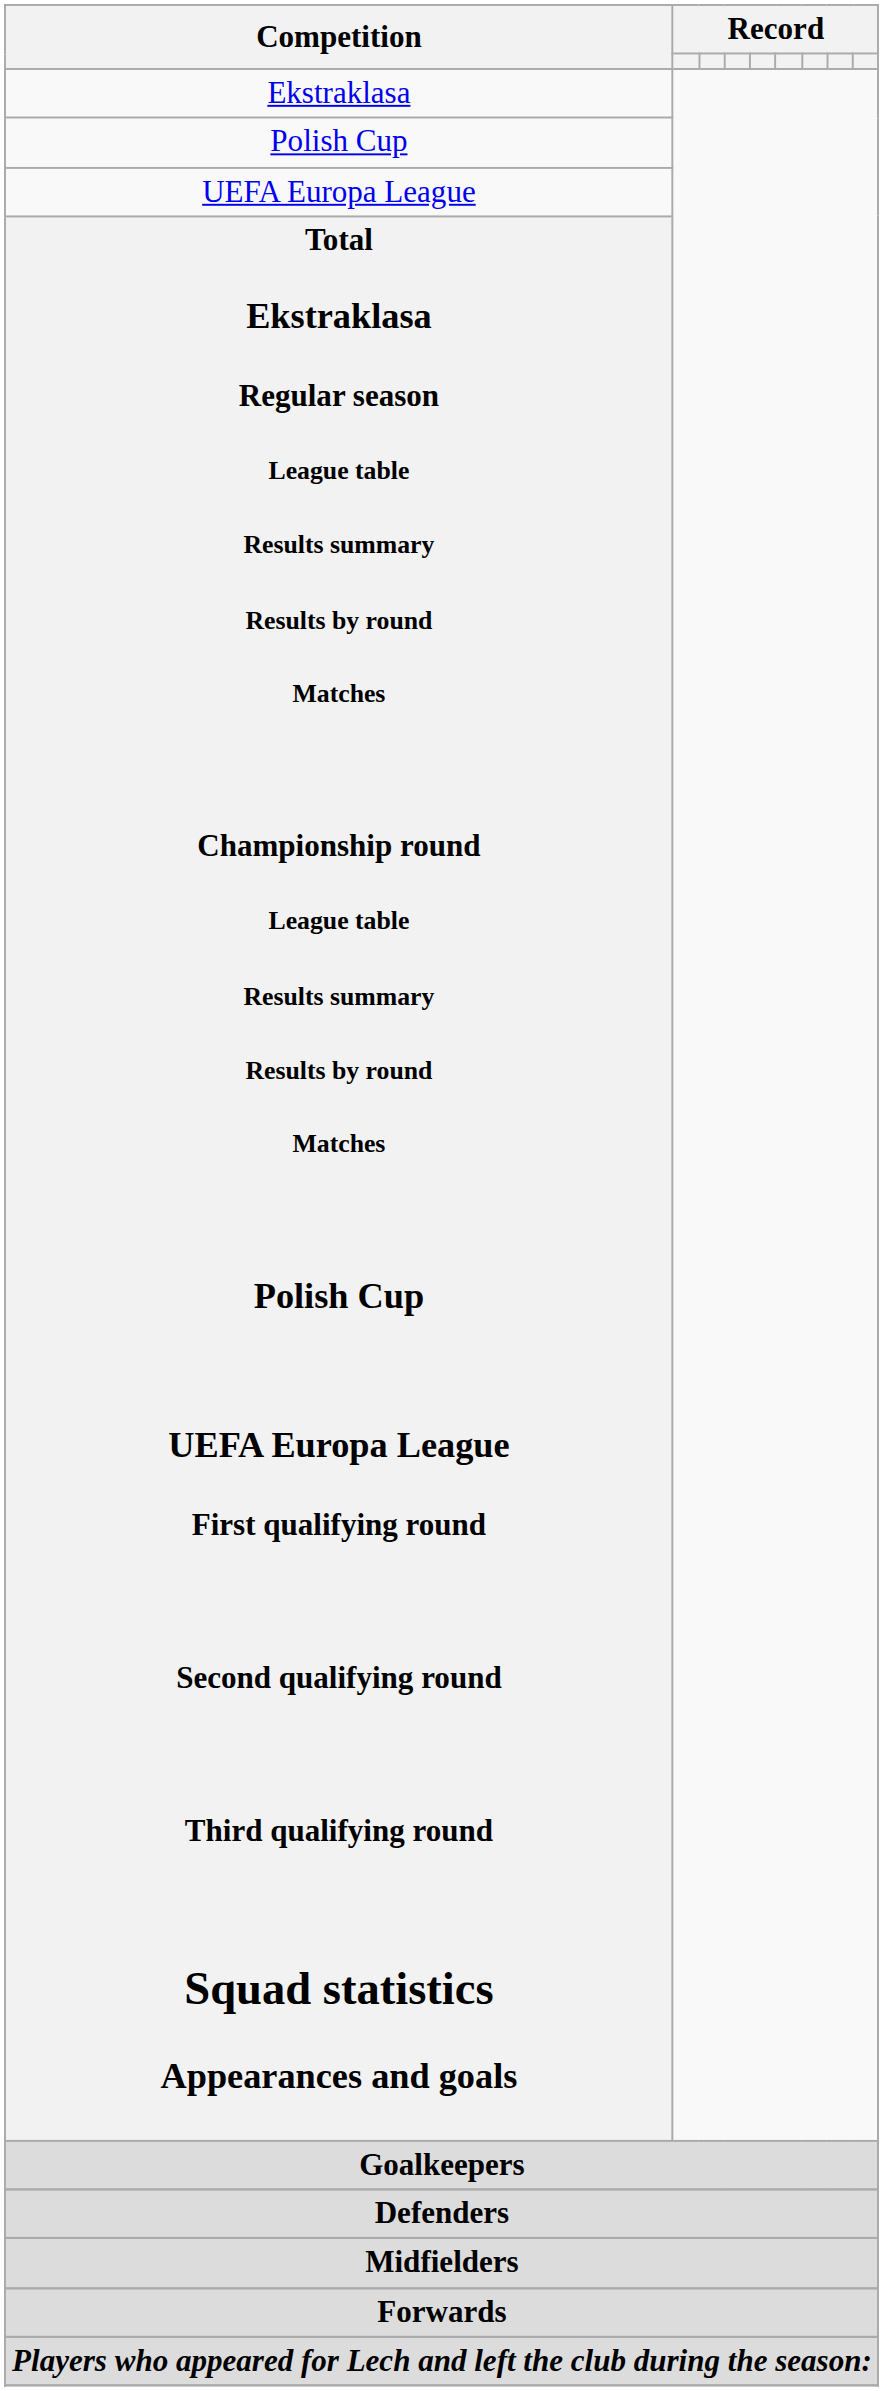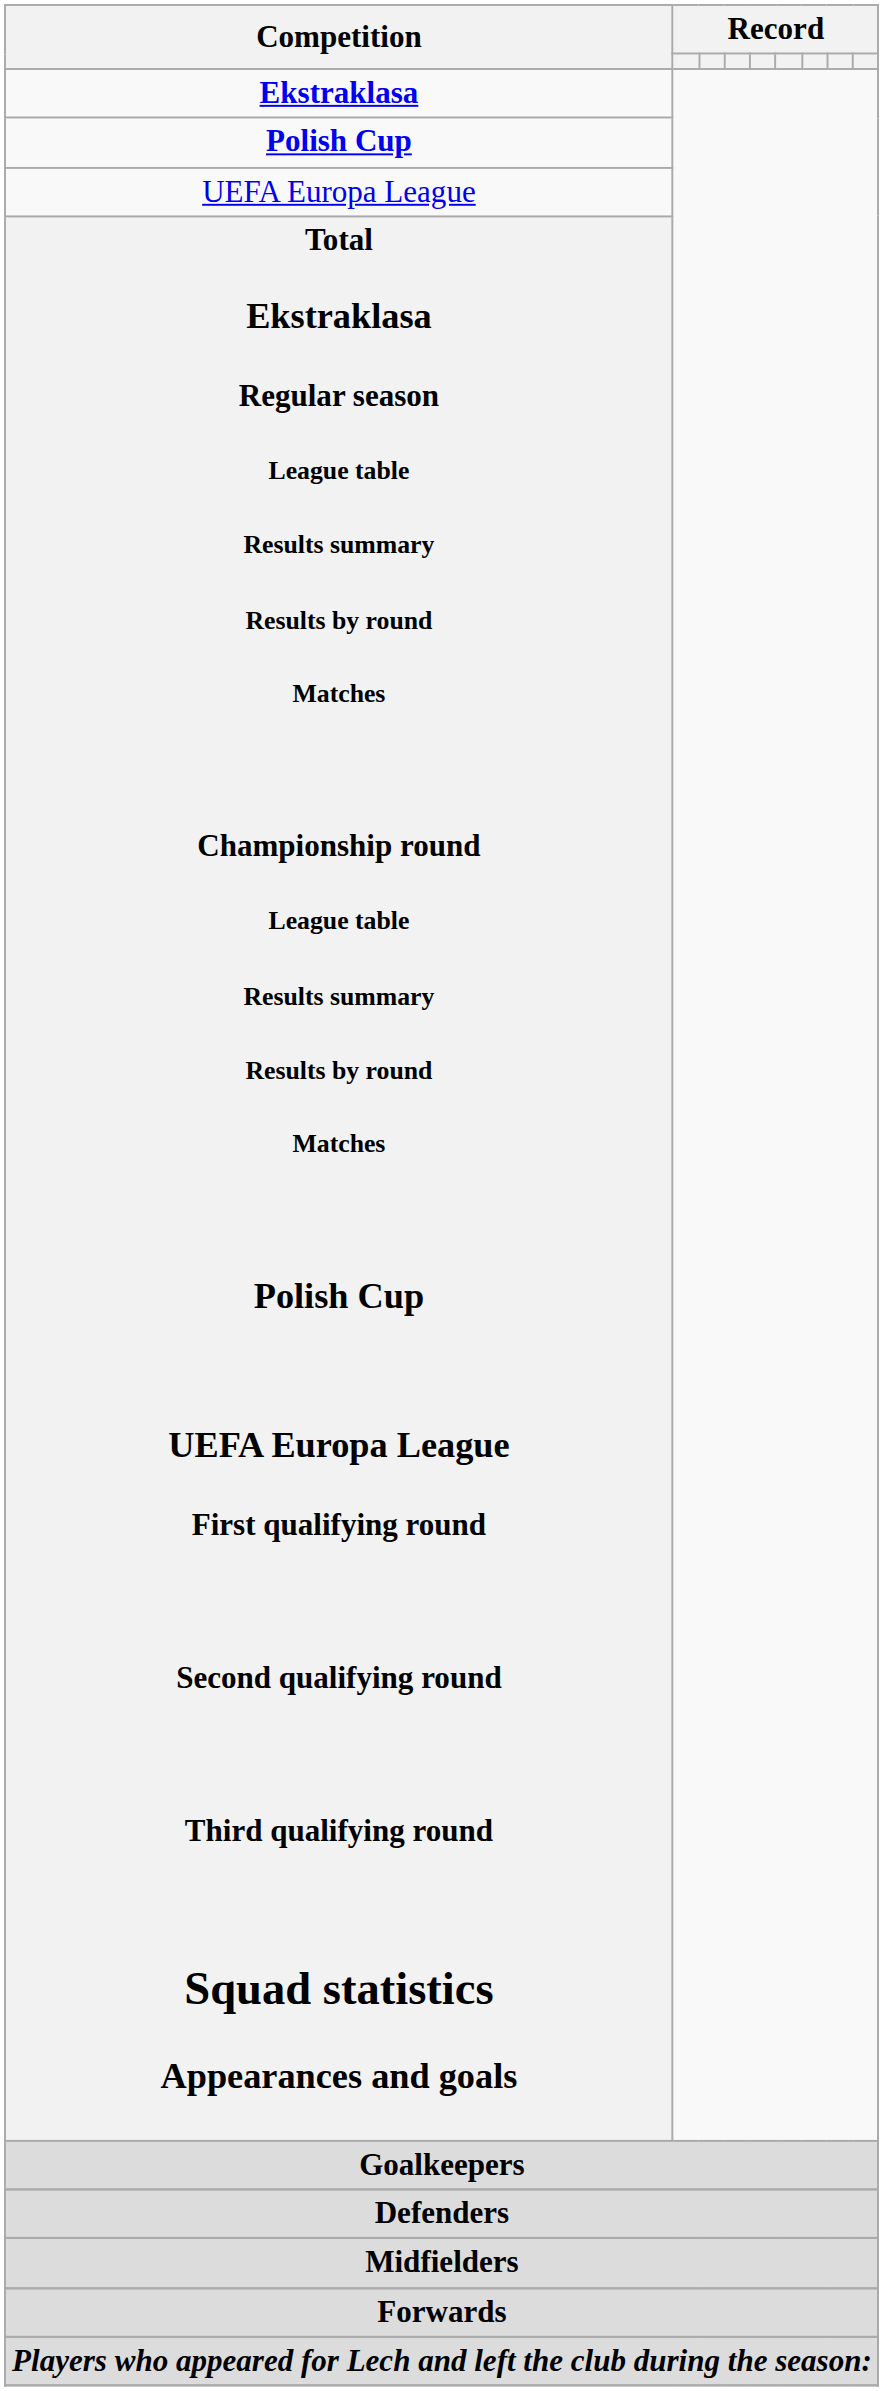(339, 92) normal -> (339, 92) bold
(339, 141) normal -> (339, 141) bold
